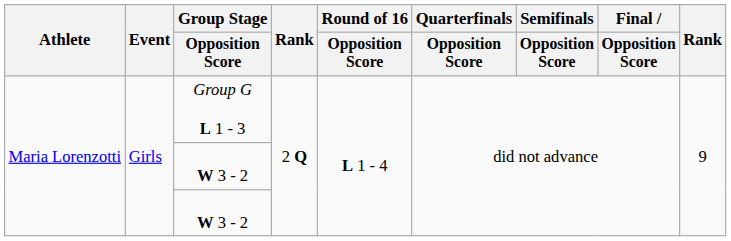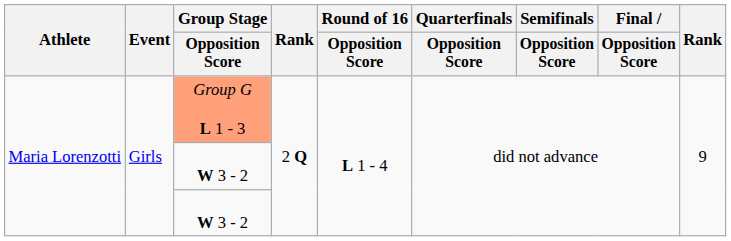(223, 109) no background -> (223, 109) lightsalmon background
